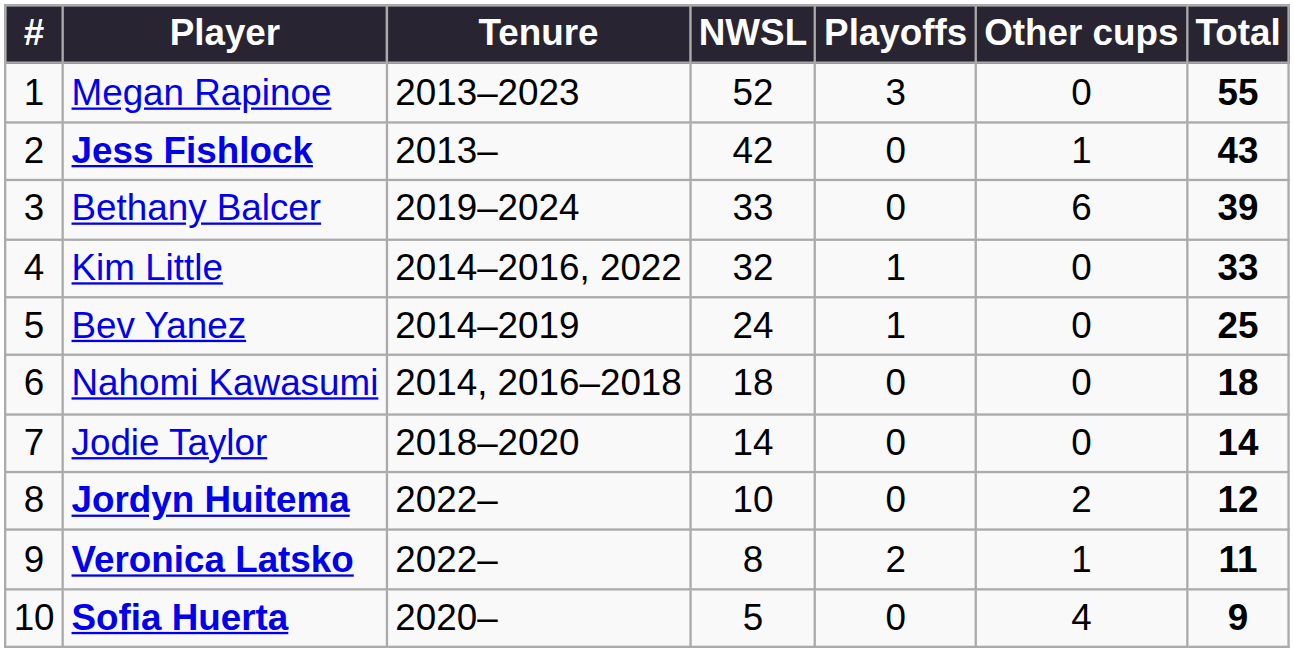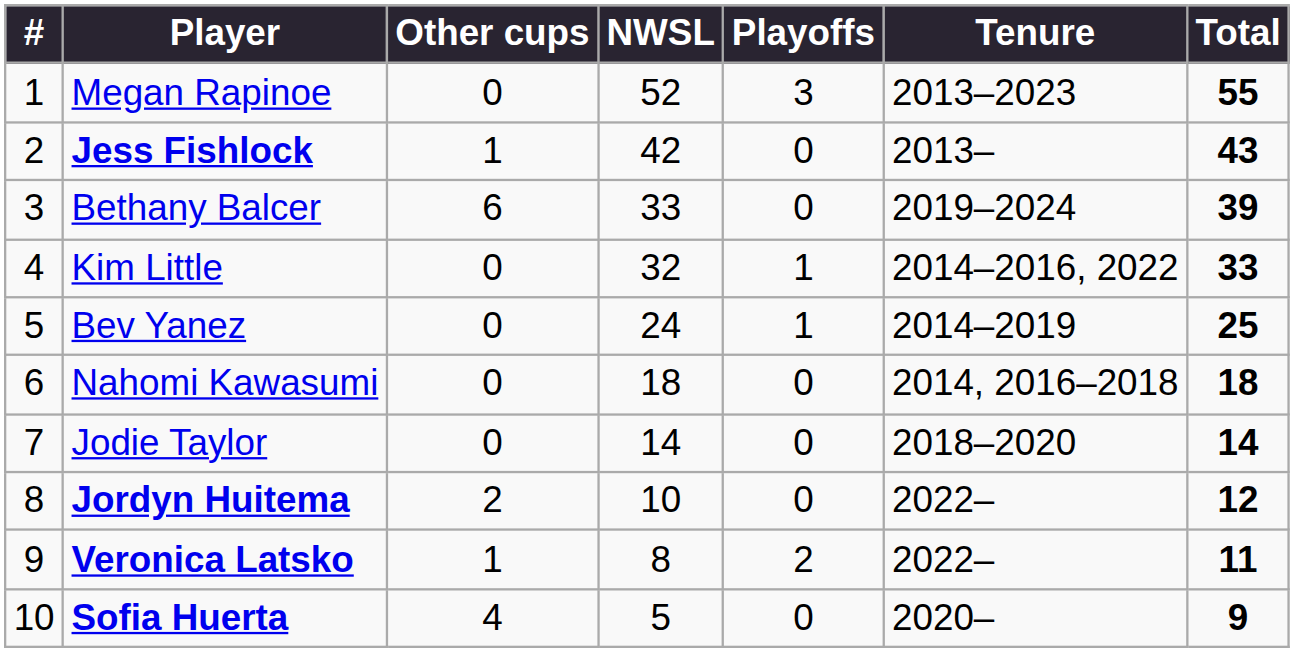columns swapped: (539, 33) <-> (1081, 33)
